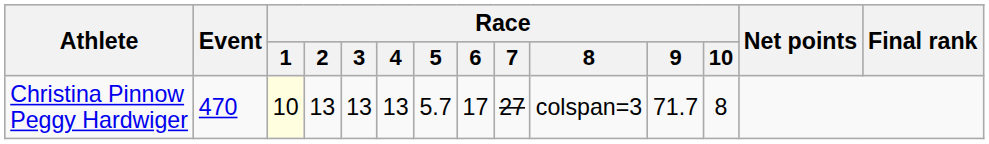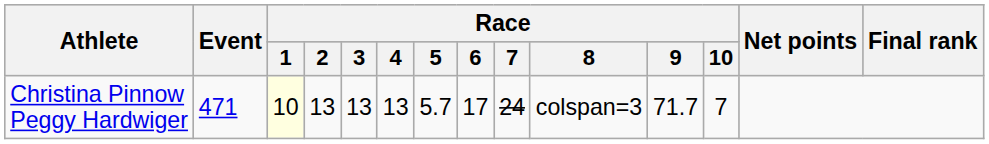(218, 108) 470 -> (218, 108) 471
(512, 108) 27 -> (512, 108) 24
(721, 108) 8 -> (721, 108) 7
